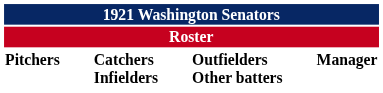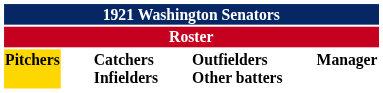(32, 59) no background -> (32, 59) gold background
